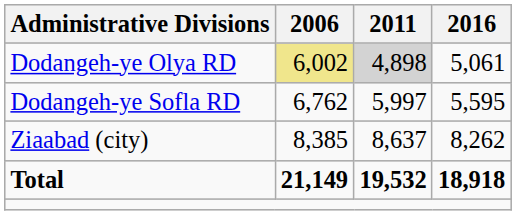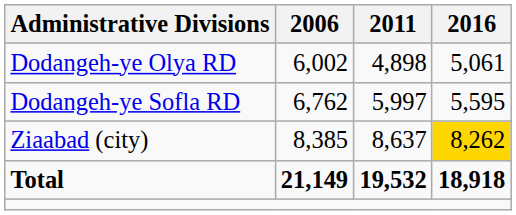(321, 62) khaki background -> (321, 62) no background
(399, 62) lightgrey background -> (399, 62) no background
(478, 140) no background -> (478, 140) gold background
